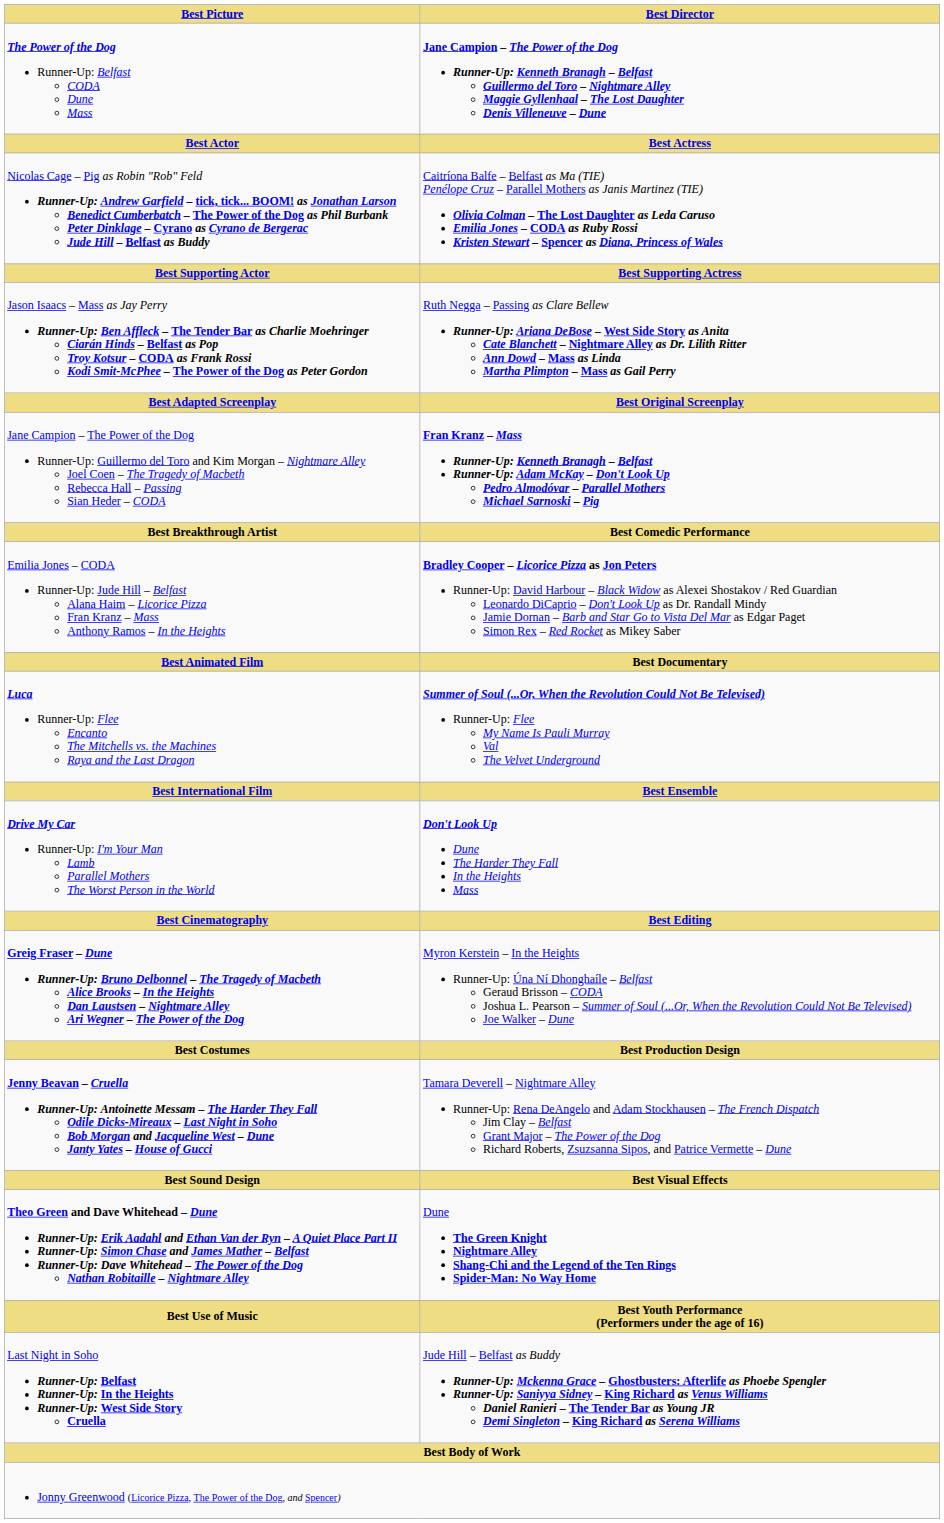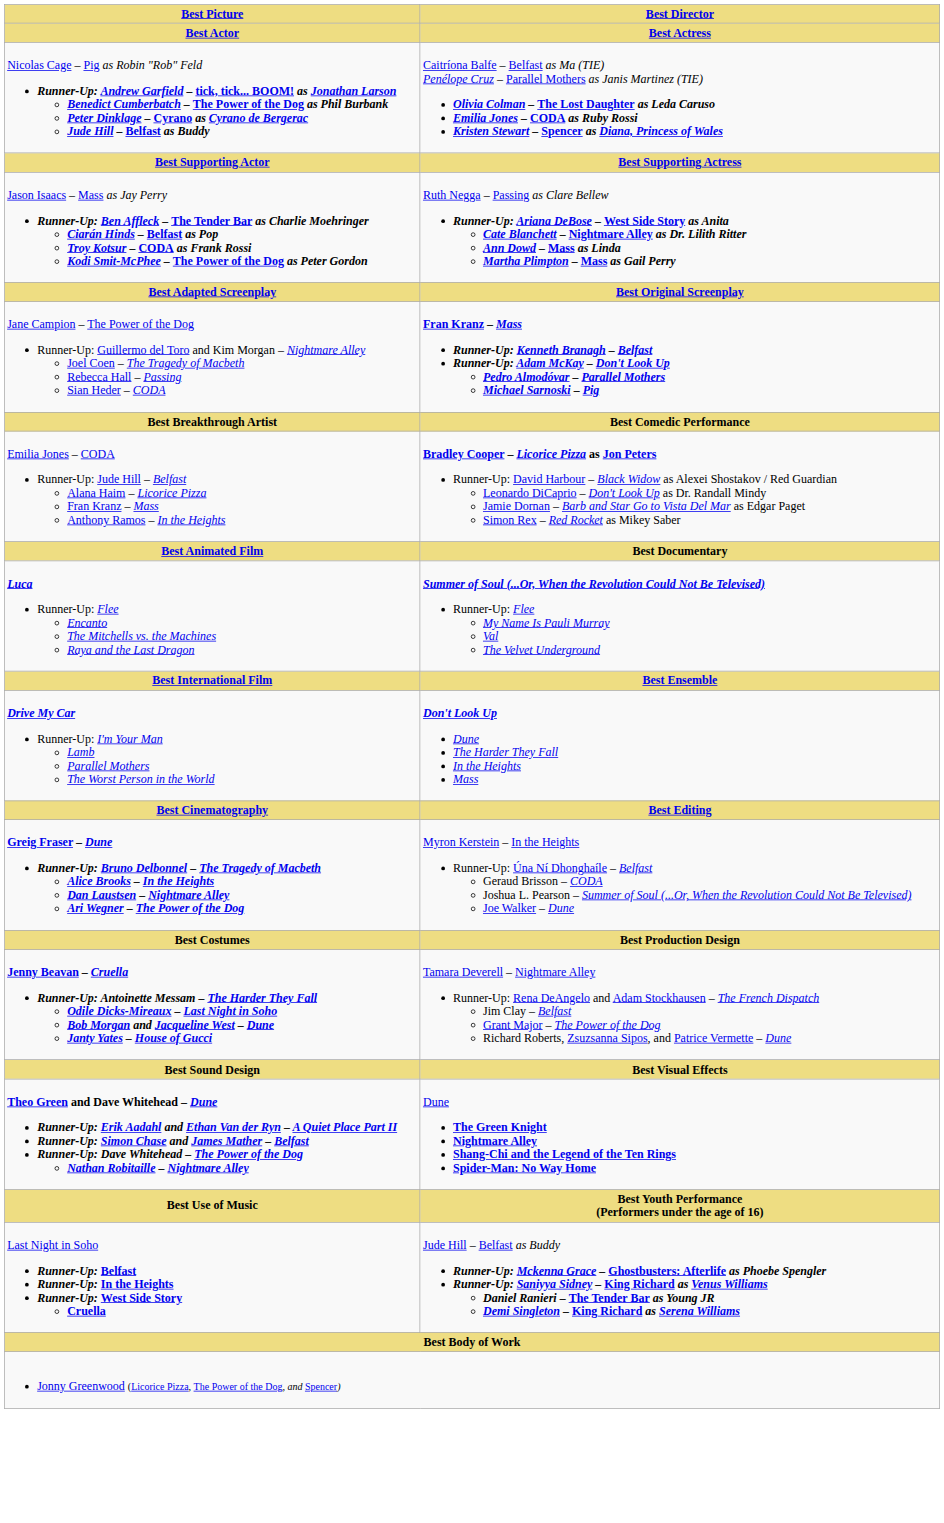- row: (212, 79)
